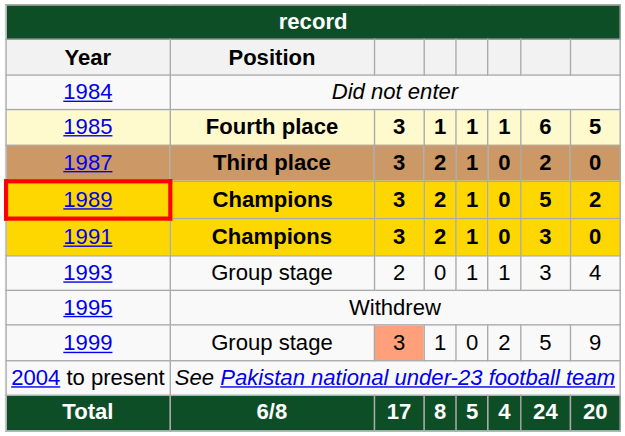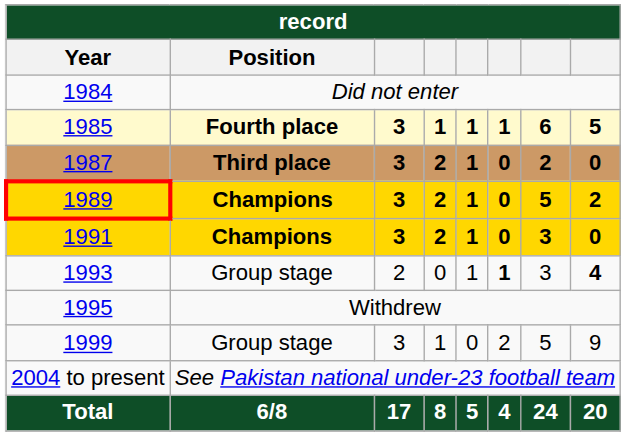(504, 272) normal -> (504, 272) bold
(595, 272) normal -> (595, 272) bold
(399, 342) lightsalmon background -> (399, 342) no background
